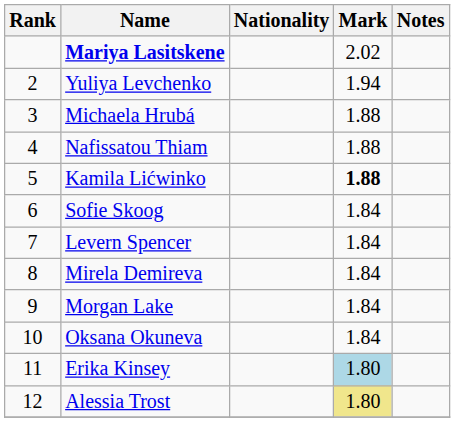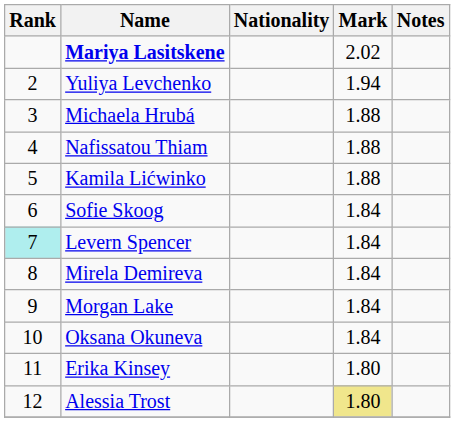(363, 178) bold -> (363, 178) normal
(33, 242) no background -> (33, 242) paleturquoise background
(363, 369) lightblue background -> (363, 369) no background
